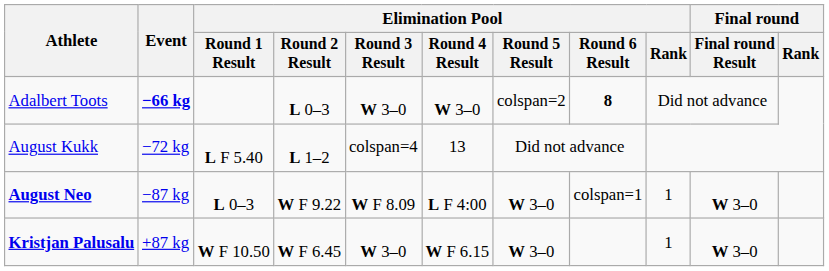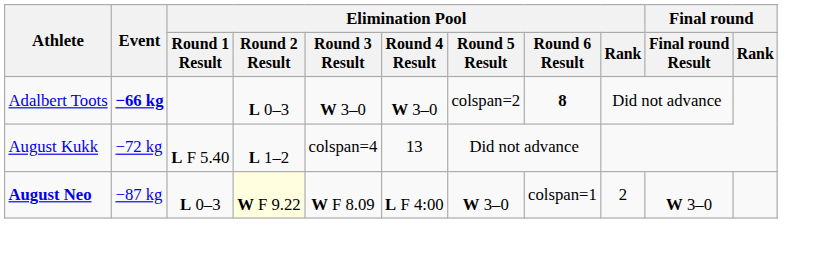(309, 205) no background -> (269, 205) lightyellow background
(668, 195) 1 -> (623, 195) 2
- row: (71, 242)
